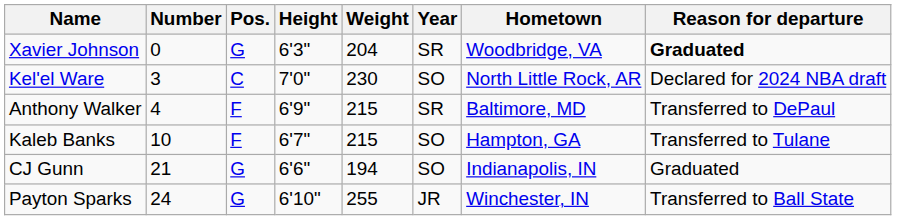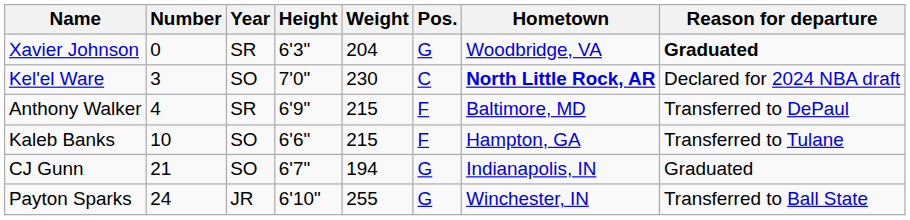columns swapped: (250, 19) <-> (438, 19)
(554, 79) normal -> (561, 79) bold
(294, 139) 6'7" -> (295, 139) 6'6"
(294, 169) 6'6" -> (295, 169) 6'7"
